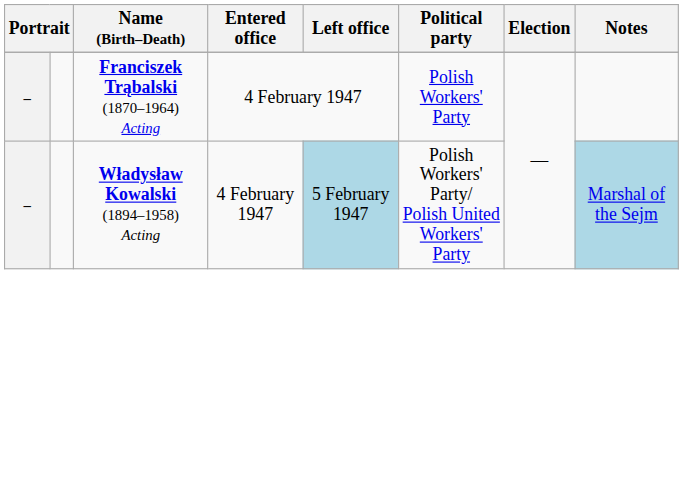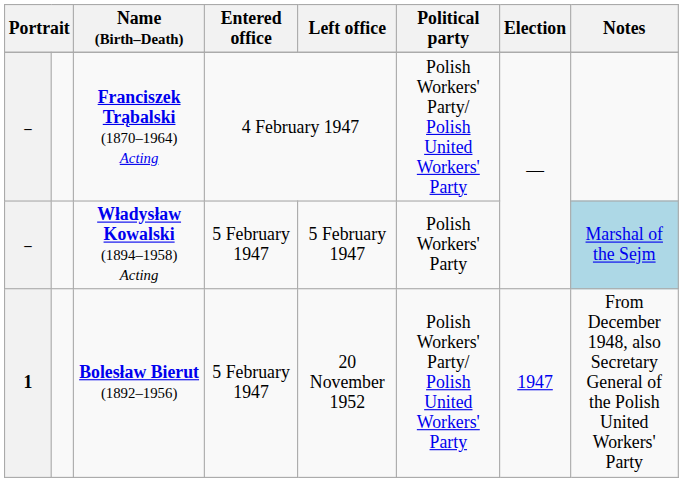(451, 96) Polish Workers' Party -> (448, 126) Polish Workers' Party/ Polish United Workers' Party
(255, 204) 4 February 1947 -> (251, 244) 5 February 1947
(351, 204) lightblue background -> (347, 244) no background
(451, 204) Polish Workers' Party/ Polish United Workers' Party -> (448, 244) Polish Workers' Party
+ row: (139, 382)
